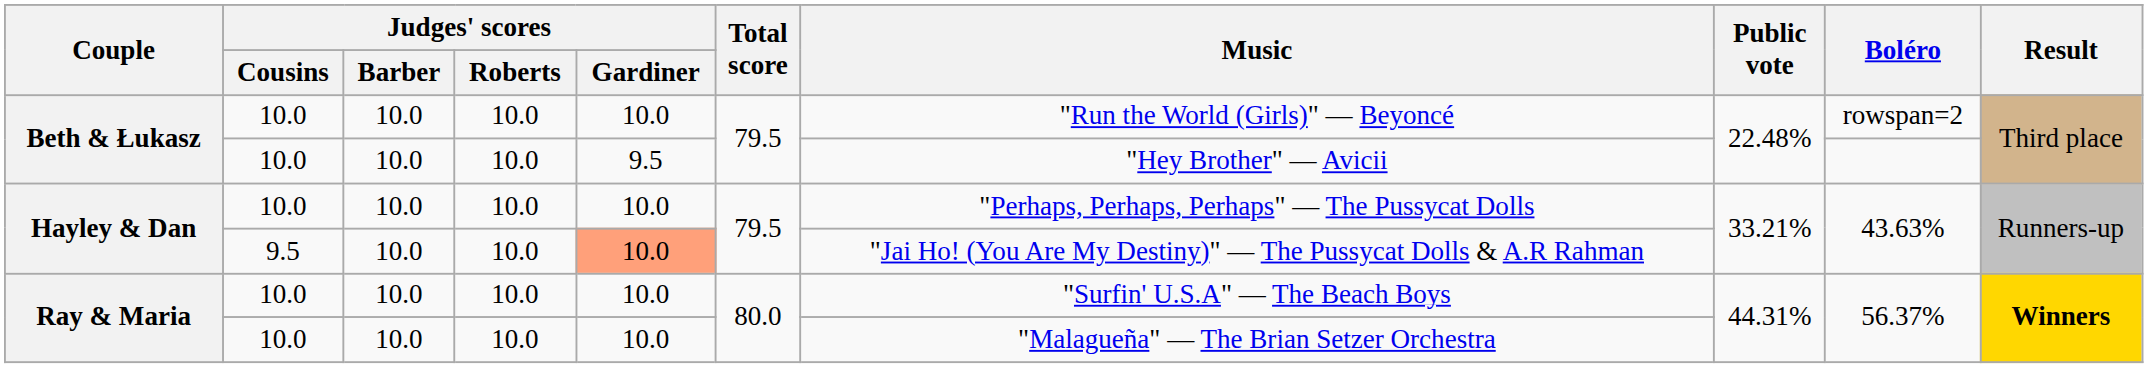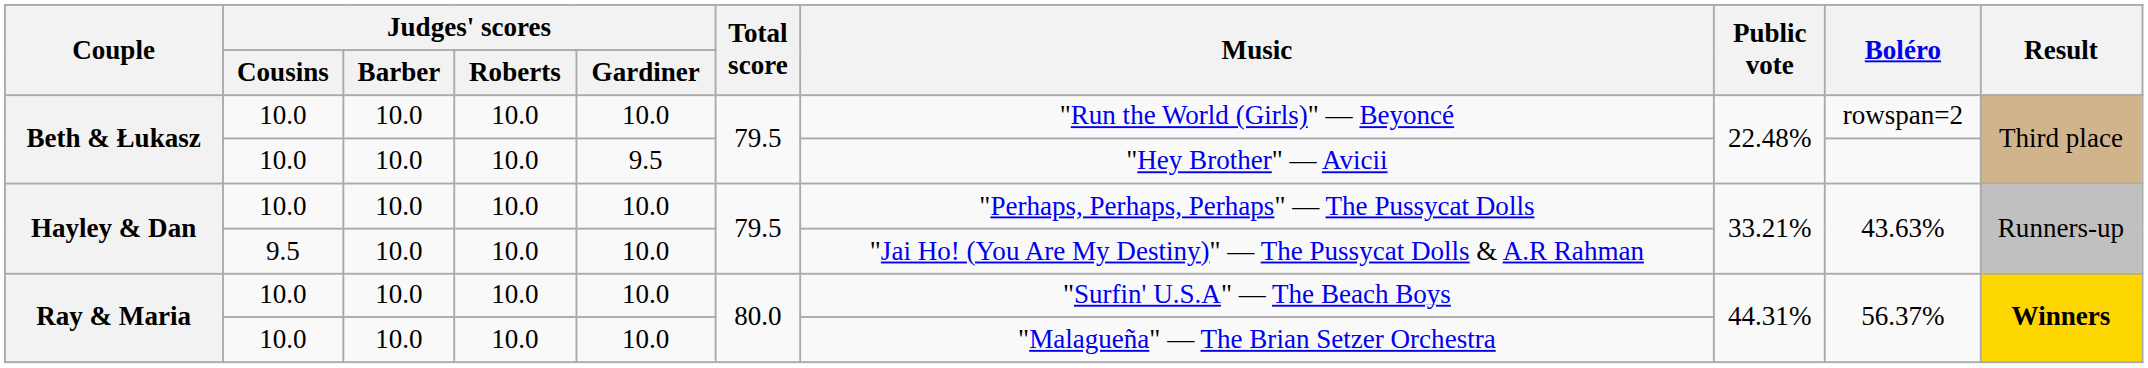(646, 250) lightsalmon background -> (646, 250) no background
